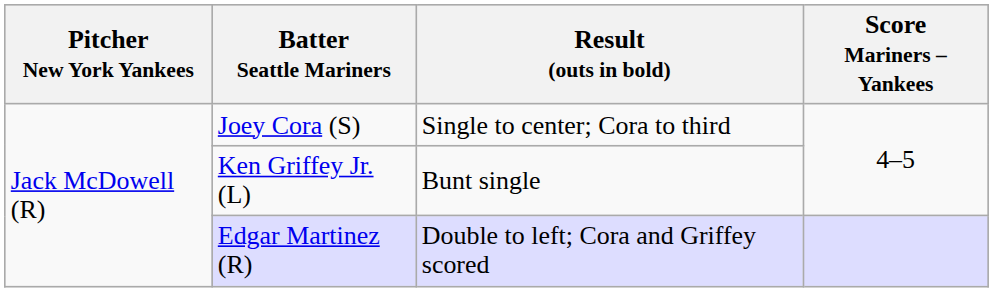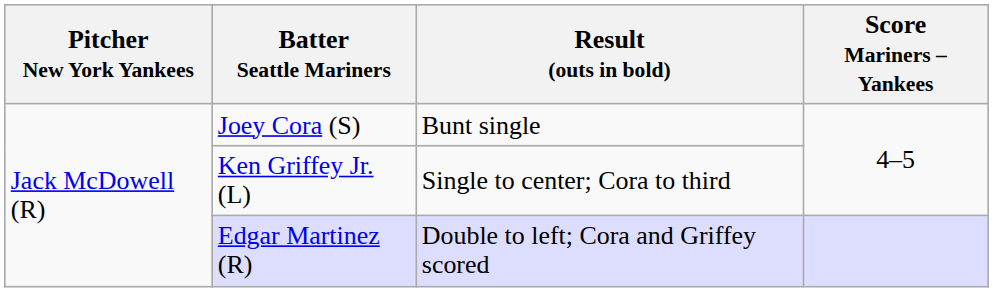(576, 124) Single to center; Cora to third -> (481, 124) Bunt single
(481, 180) Bunt single -> (576, 180) Single to center; Cora to third
